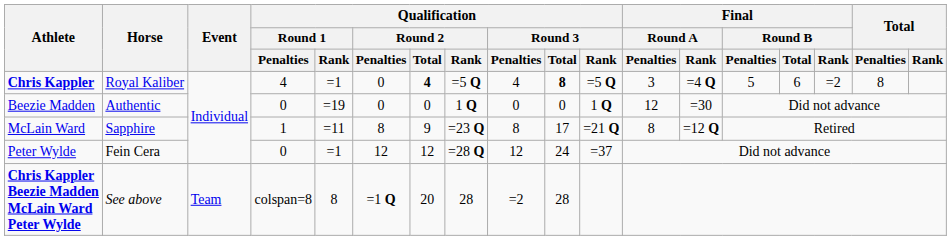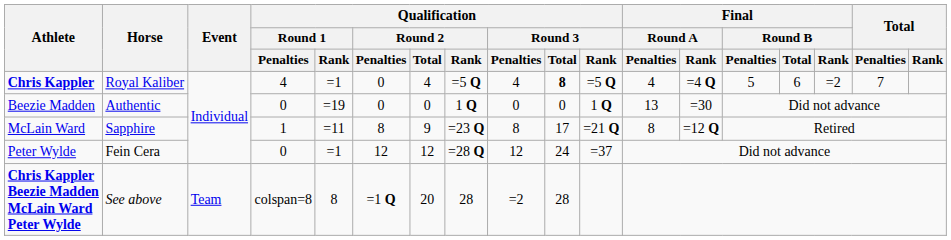(427, 83) bold -> (427, 83) normal
(651, 83) 3 -> (651, 83) 4
(880, 83) 8 -> (880, 83) 7
(651, 106) 12 -> (651, 106) 13
